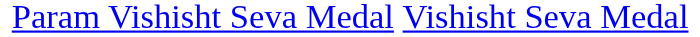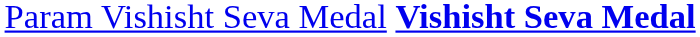(546, 16) normal -> (546, 16) bold
